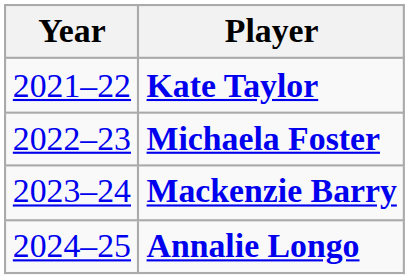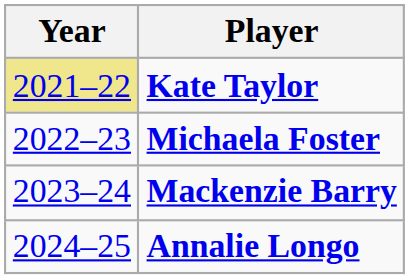(72, 84) no background -> (72, 84) khaki background
